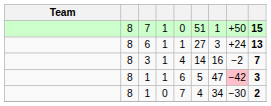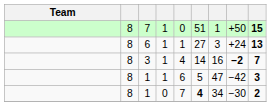(237, 61) normal -> (237, 61) bold
(237, 77) pink background -> (237, 77) no background
(200, 93) normal -> (200, 93) bold
